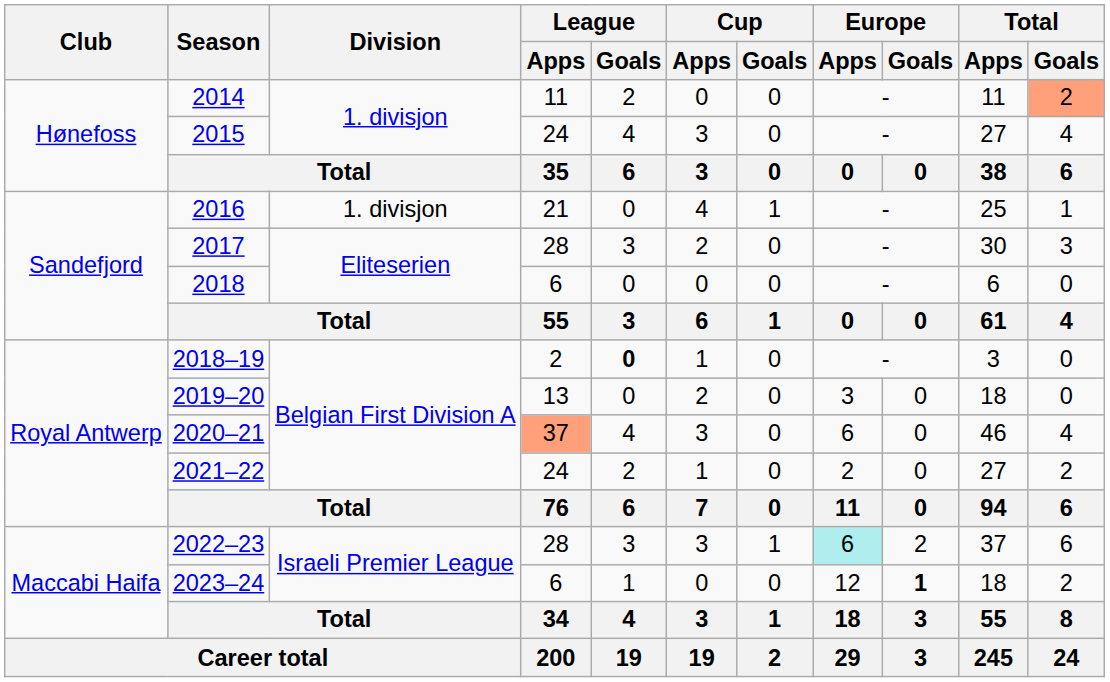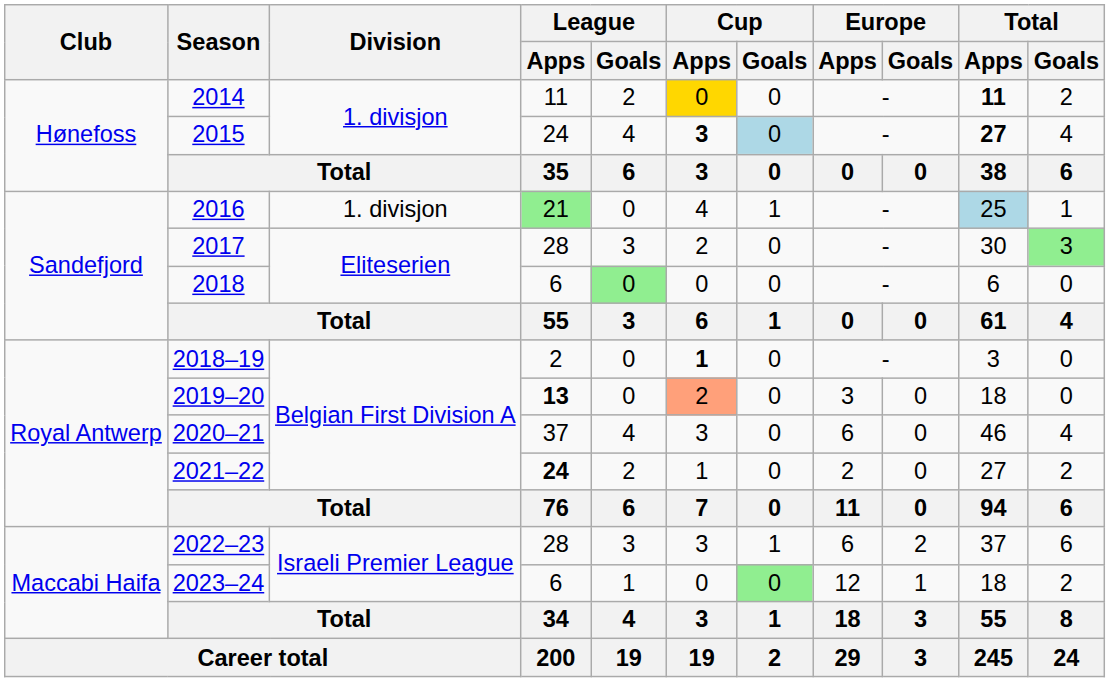(702, 97) no background -> (702, 97) gold background
(993, 97) normal -> (993, 97) bold
(1066, 97) lightsalmon background -> (1066, 97) no background
(702, 135) normal -> (702, 135) bold
(775, 135) no background -> (775, 135) lightblue background
(993, 135) normal -> (993, 135) bold
(556, 209) no background -> (556, 209) lightgreen background
(993, 209) no background -> (993, 209) lightblue background
(1066, 246) no background -> (1066, 246) lightgreen background
(629, 284) no background -> (629, 284) lightgreen background
(629, 358) bold -> (629, 358) normal
(702, 358) normal -> (702, 358) bold
(556, 396) normal -> (556, 396) bold
(702, 396) no background -> (702, 396) lightsalmon background
(556, 433) lightsalmon background -> (556, 433) no background
(556, 470) normal -> (556, 470) bold
(848, 545) paleturquoise background -> (848, 545) no background
(775, 582) no background -> (775, 582) lightgreen background
(920, 582) bold -> (920, 582) normal
